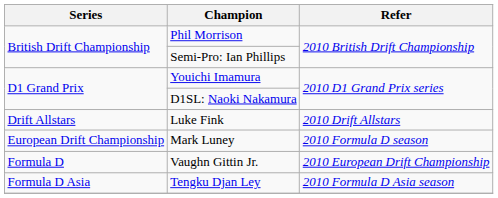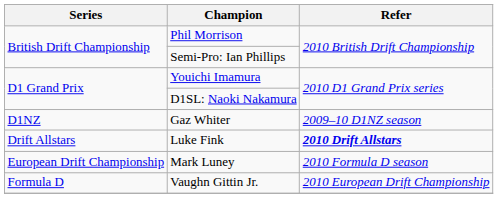+ row: (200, 119)
(352, 119) normal -> (352, 140) bold
- row: (215, 182)
